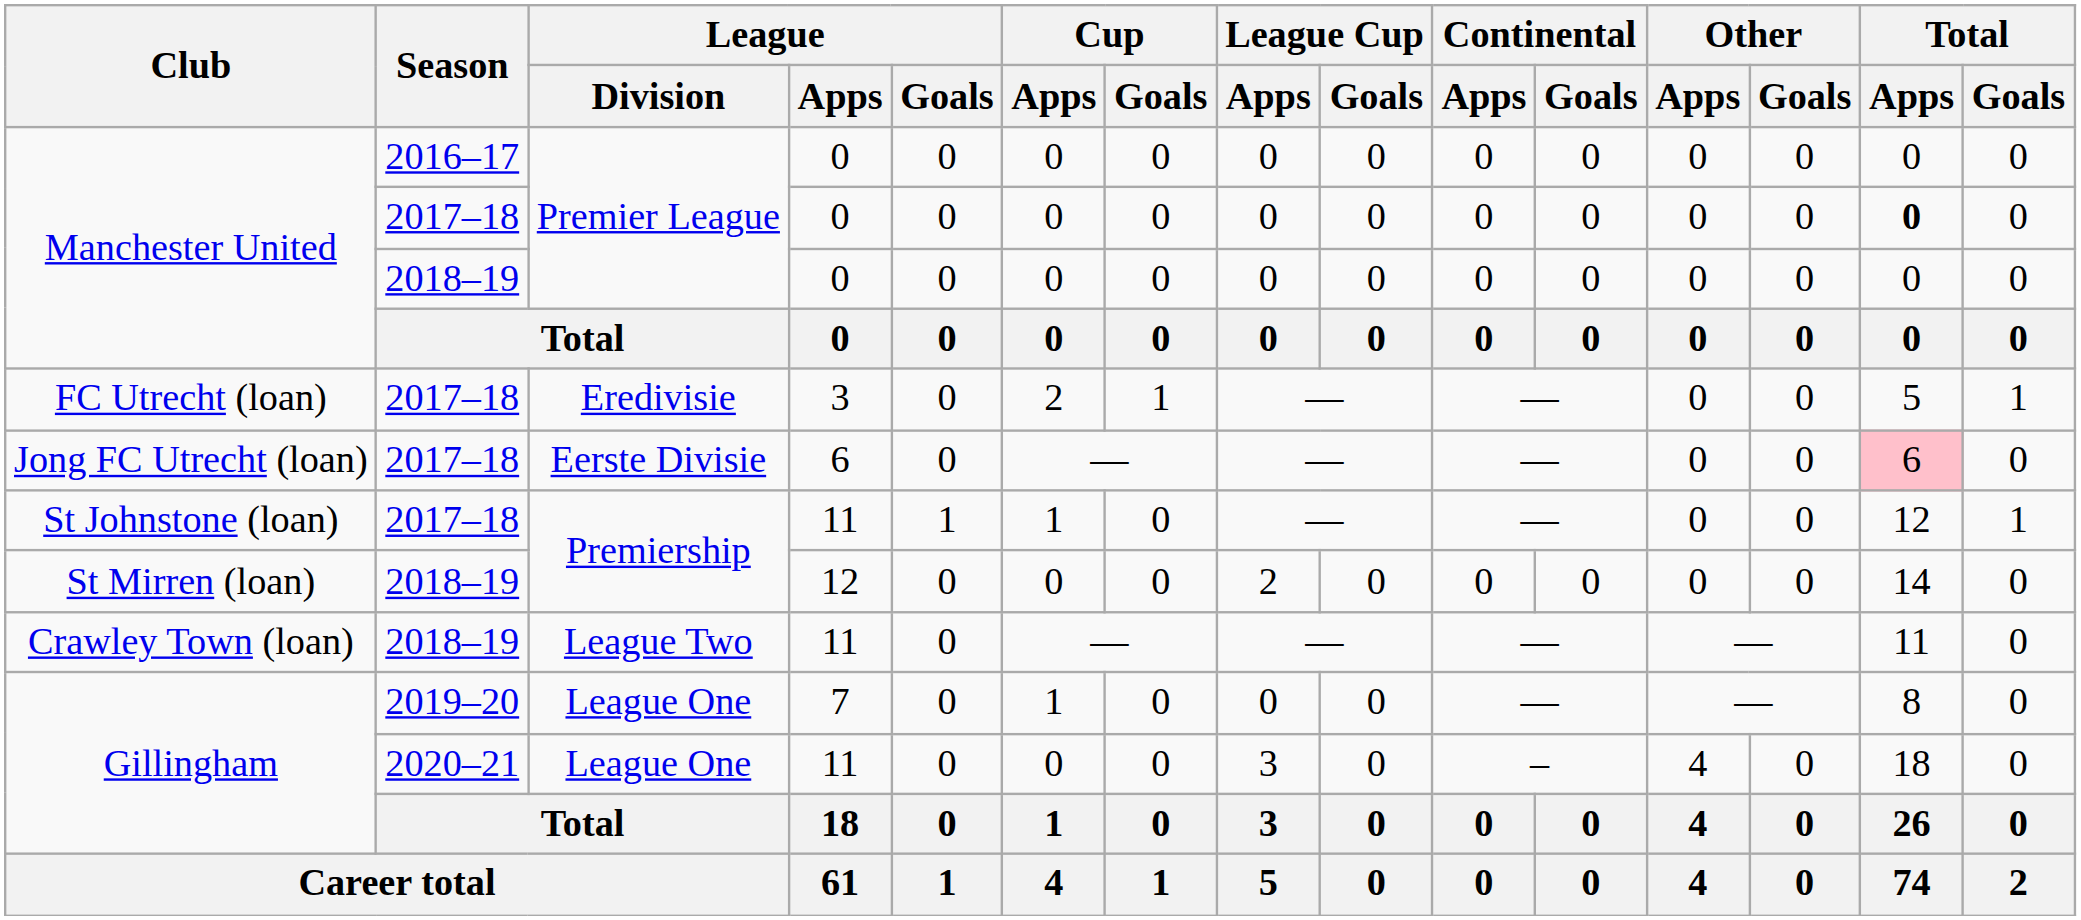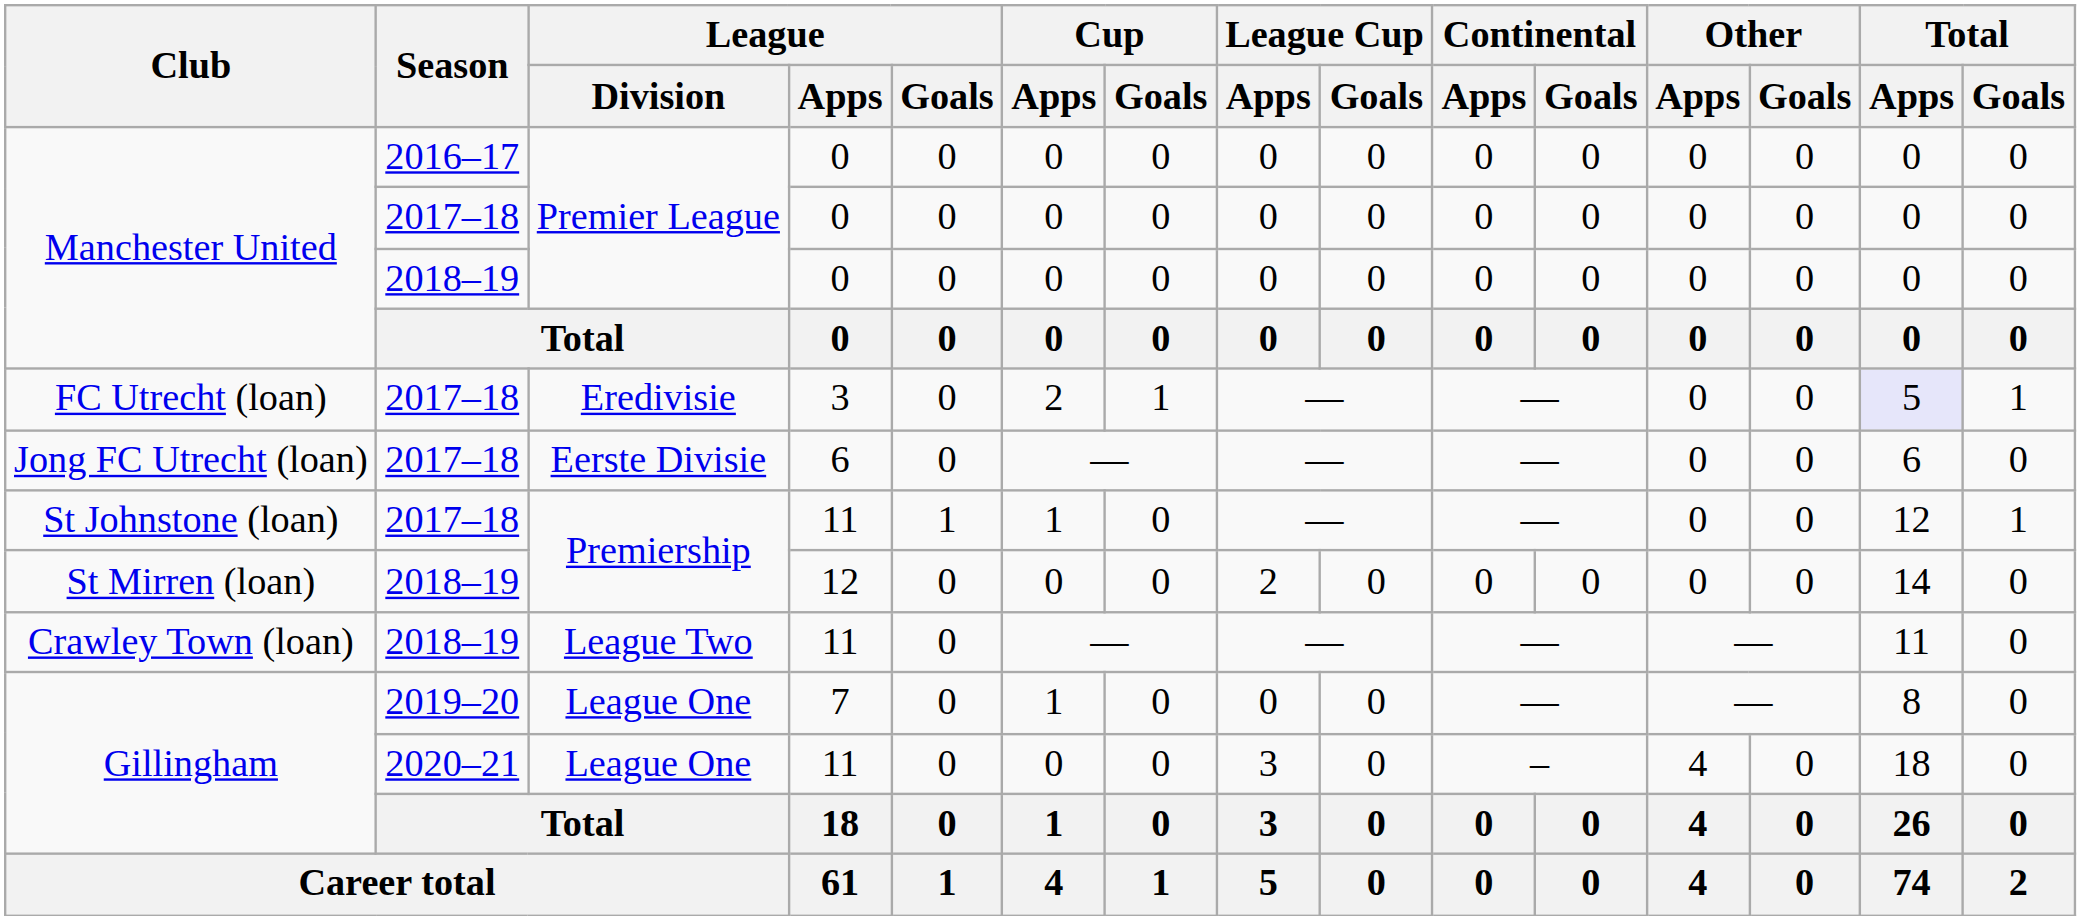(1912, 216) bold -> (1912, 216) normal
(1912, 398) no background -> (1912, 398) lavender background
(1912, 459) pink background -> (1912, 459) no background
